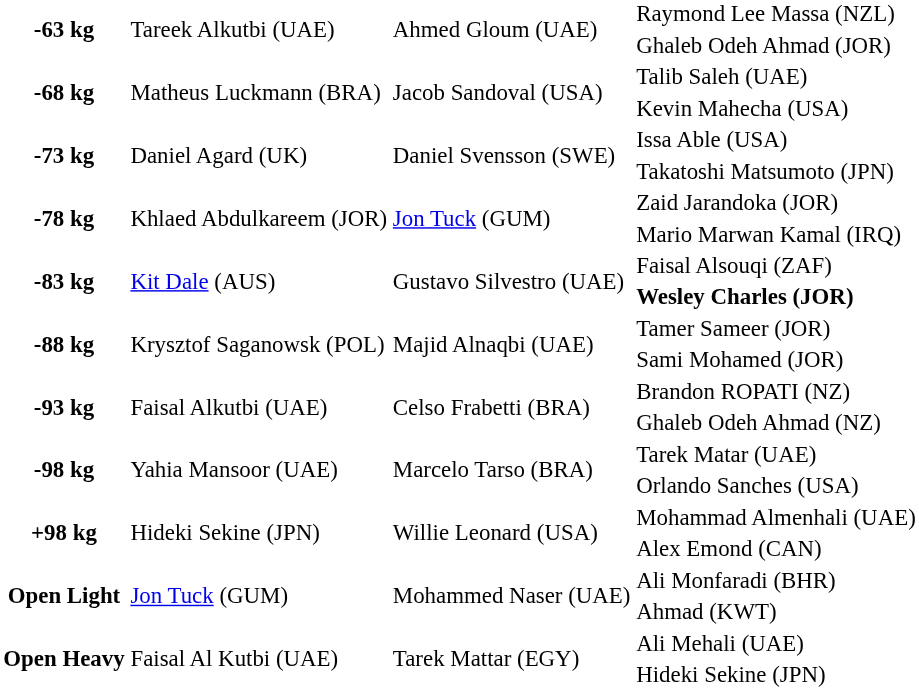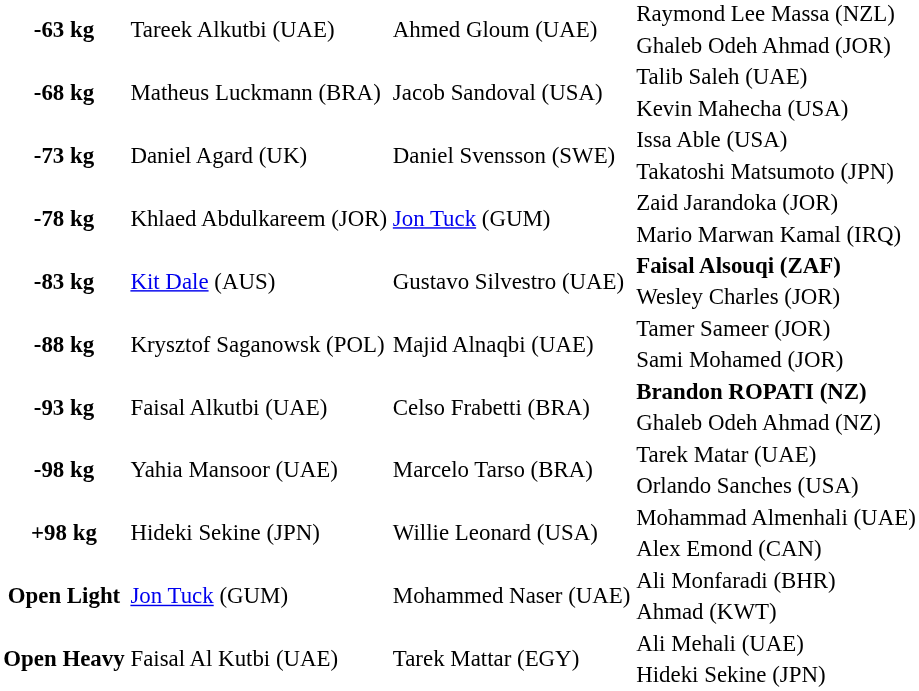(734, 265) normal -> (739, 265) bold
(745, 297) bold -> (738, 297) normal
(743, 391) normal -> (751, 391) bold
